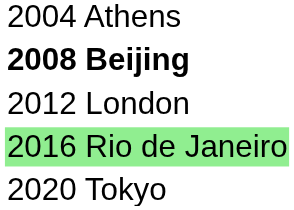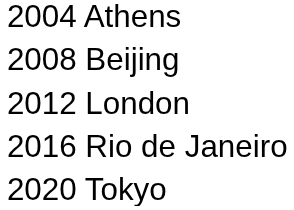(98, 60) bold -> (93, 60) normal
(147, 146) lightgreen background -> (147, 146) no background
